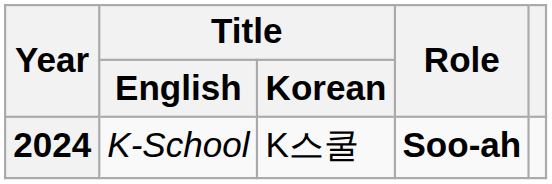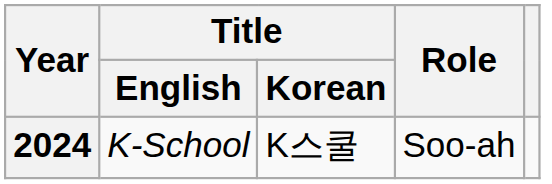(462, 146) bold -> (459, 146) normal
